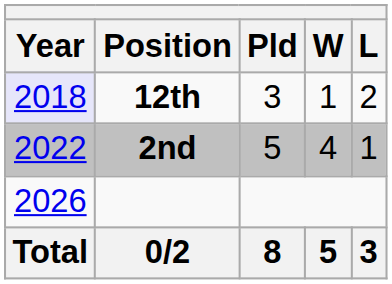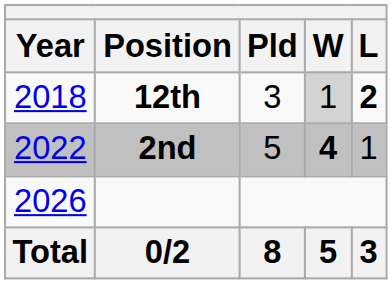(50, 97) lavender background -> (50, 97) no background
(328, 97) no background -> (328, 97) lightgrey background
(369, 97) normal -> (369, 97) bold
(328, 148) normal -> (328, 148) bold
